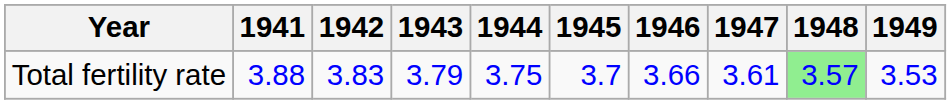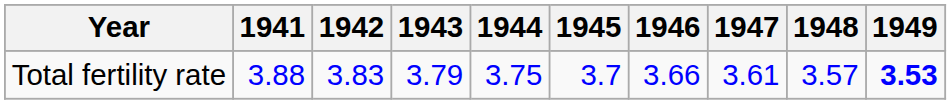(830, 74) lightgreen background -> (830, 74) no background
(909, 74) normal -> (909, 74) bold
